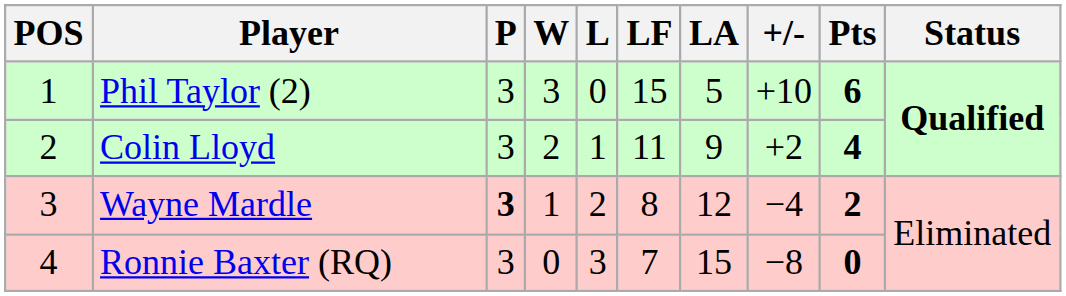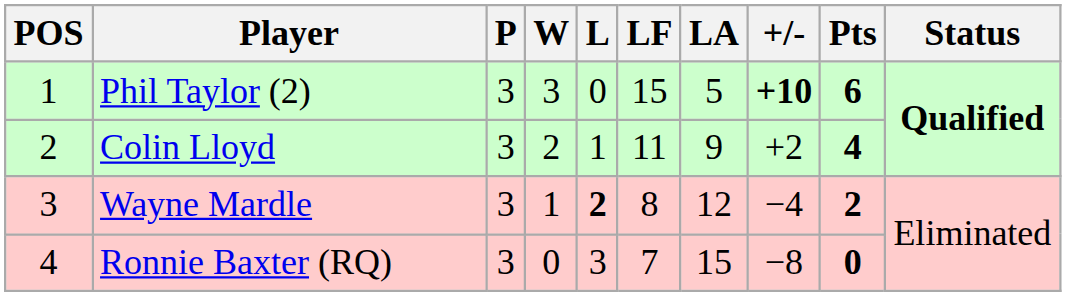(784, 90) normal -> (784, 90) bold
(506, 204) bold -> (506, 204) normal
(598, 204) normal -> (598, 204) bold
